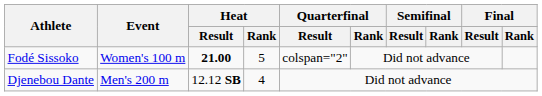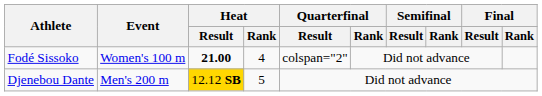(262, 58) 5 -> (262, 58) 4
(216, 80) no background -> (216, 80) gold background
(262, 80) 4 -> (262, 80) 5
